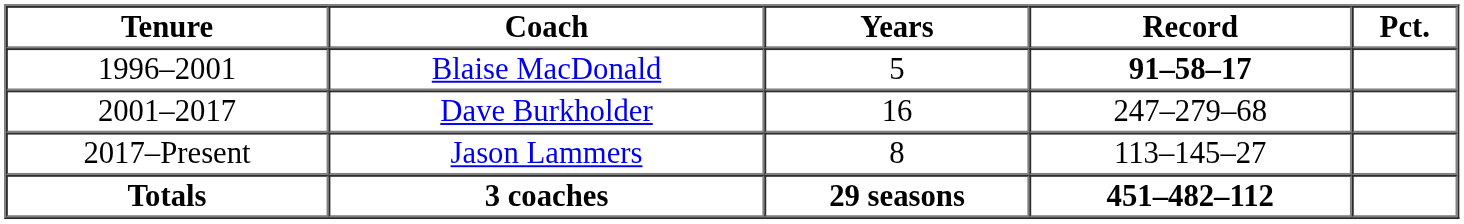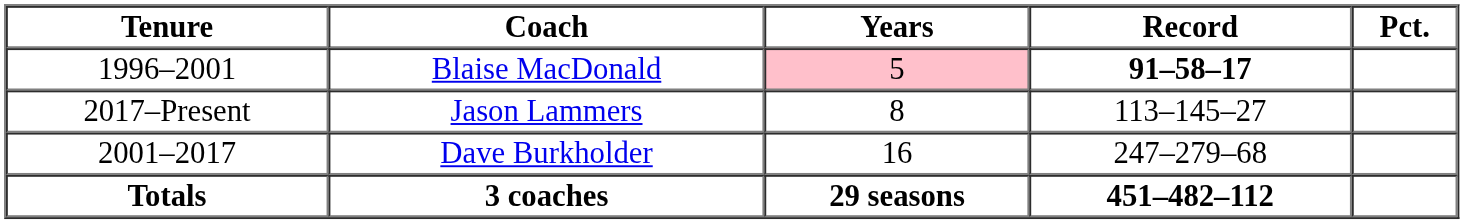(897, 68) no background -> (897, 68) pink background
rows swapped: (547, 111) <-> (547, 153)
